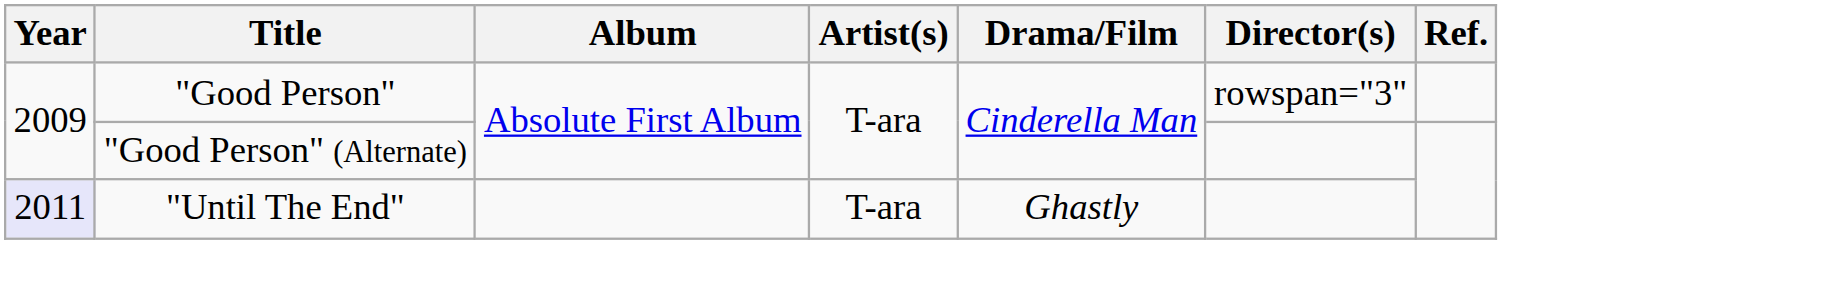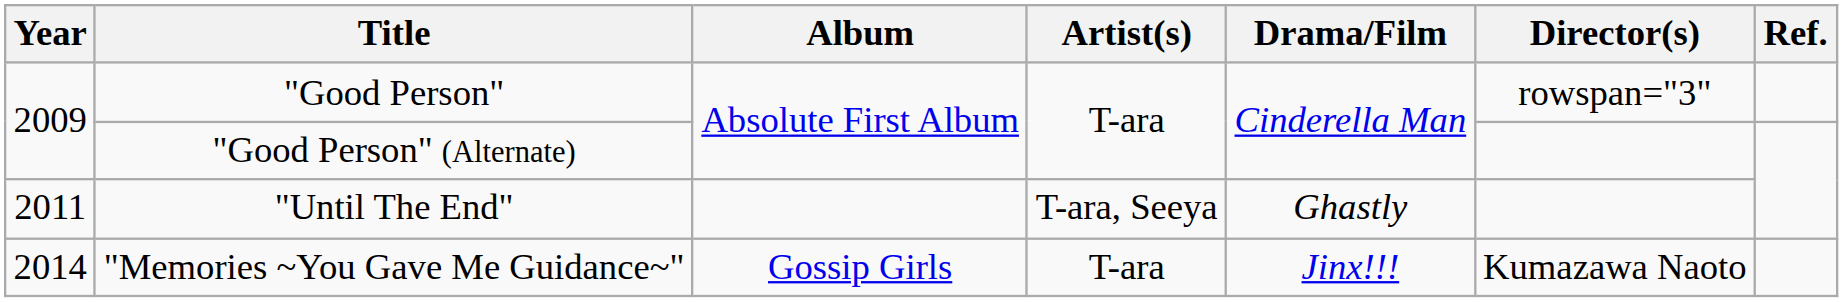(50, 207) lavender background -> (50, 207) no background
(884, 207) T-ara -> (1127, 207) T-ara, Seeya
+ row: (394, 265)
